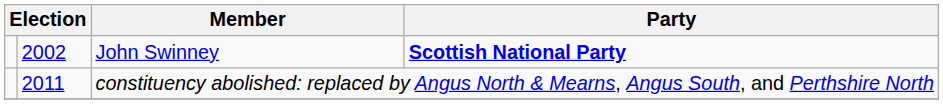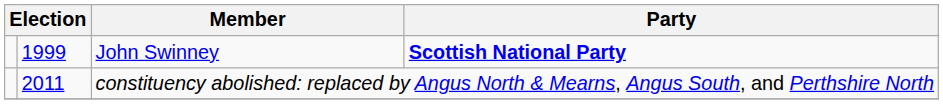(44, 51) 2002 -> (44, 51) 1999
